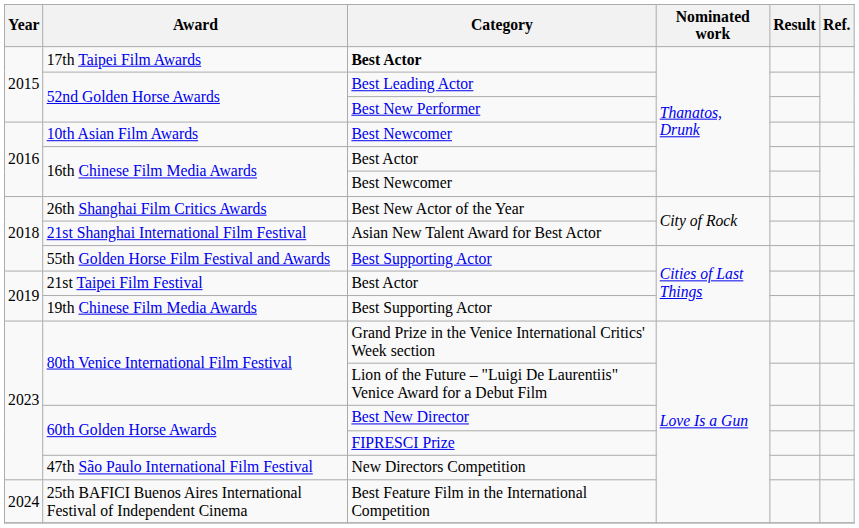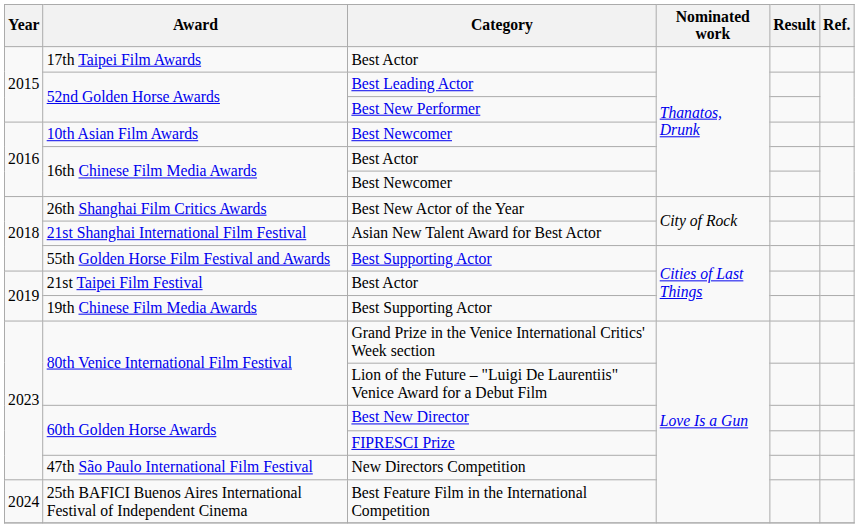(386, 59) bold -> (385, 59) normal
